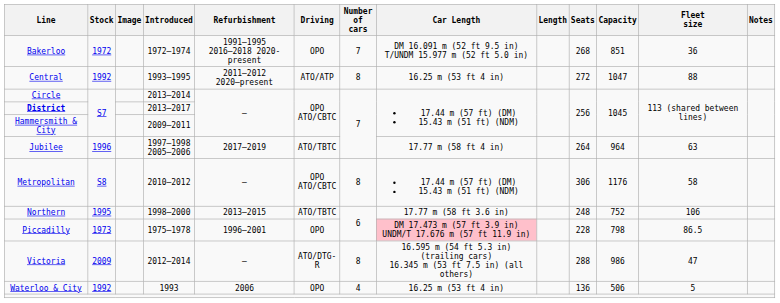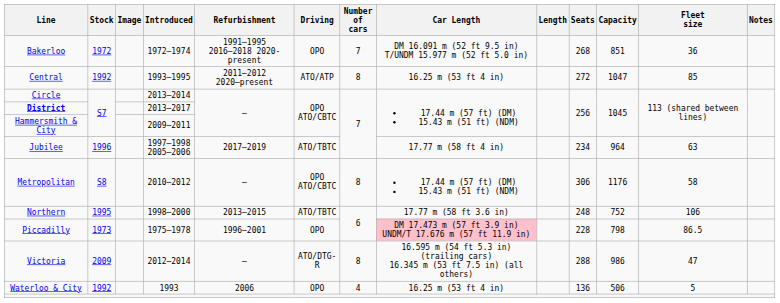(693, 78) 88 -> (693, 78) 85
(583, 148) 264 -> (583, 148) 234
